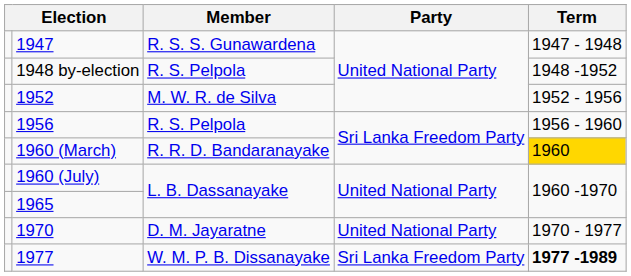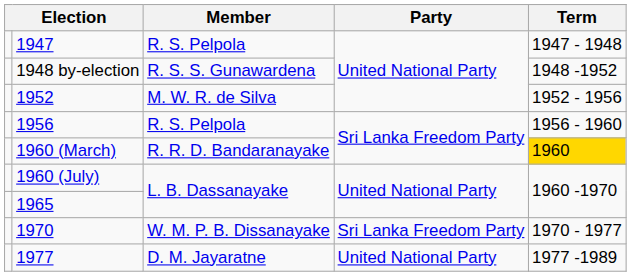(231, 44) R. S. S. Gunawardena -> (196, 44) R. S. Pelpola
(196, 71) R. S. Pelpola -> (231, 71) R. S. S. Gunawardena
(206, 230) D. M. Jayaratne -> (239, 230) W. M. P. B. Dissanayake
(417, 230) United National Party -> (431, 230) Sri Lanka Freedom Party
(239, 257) W. M. P. B. Dissanayake -> (206, 257) D. M. Jayaratne
(431, 257) Sri Lanka Freedom Party -> (417, 257) United National Party
(575, 257) bold -> (575, 257) normal
